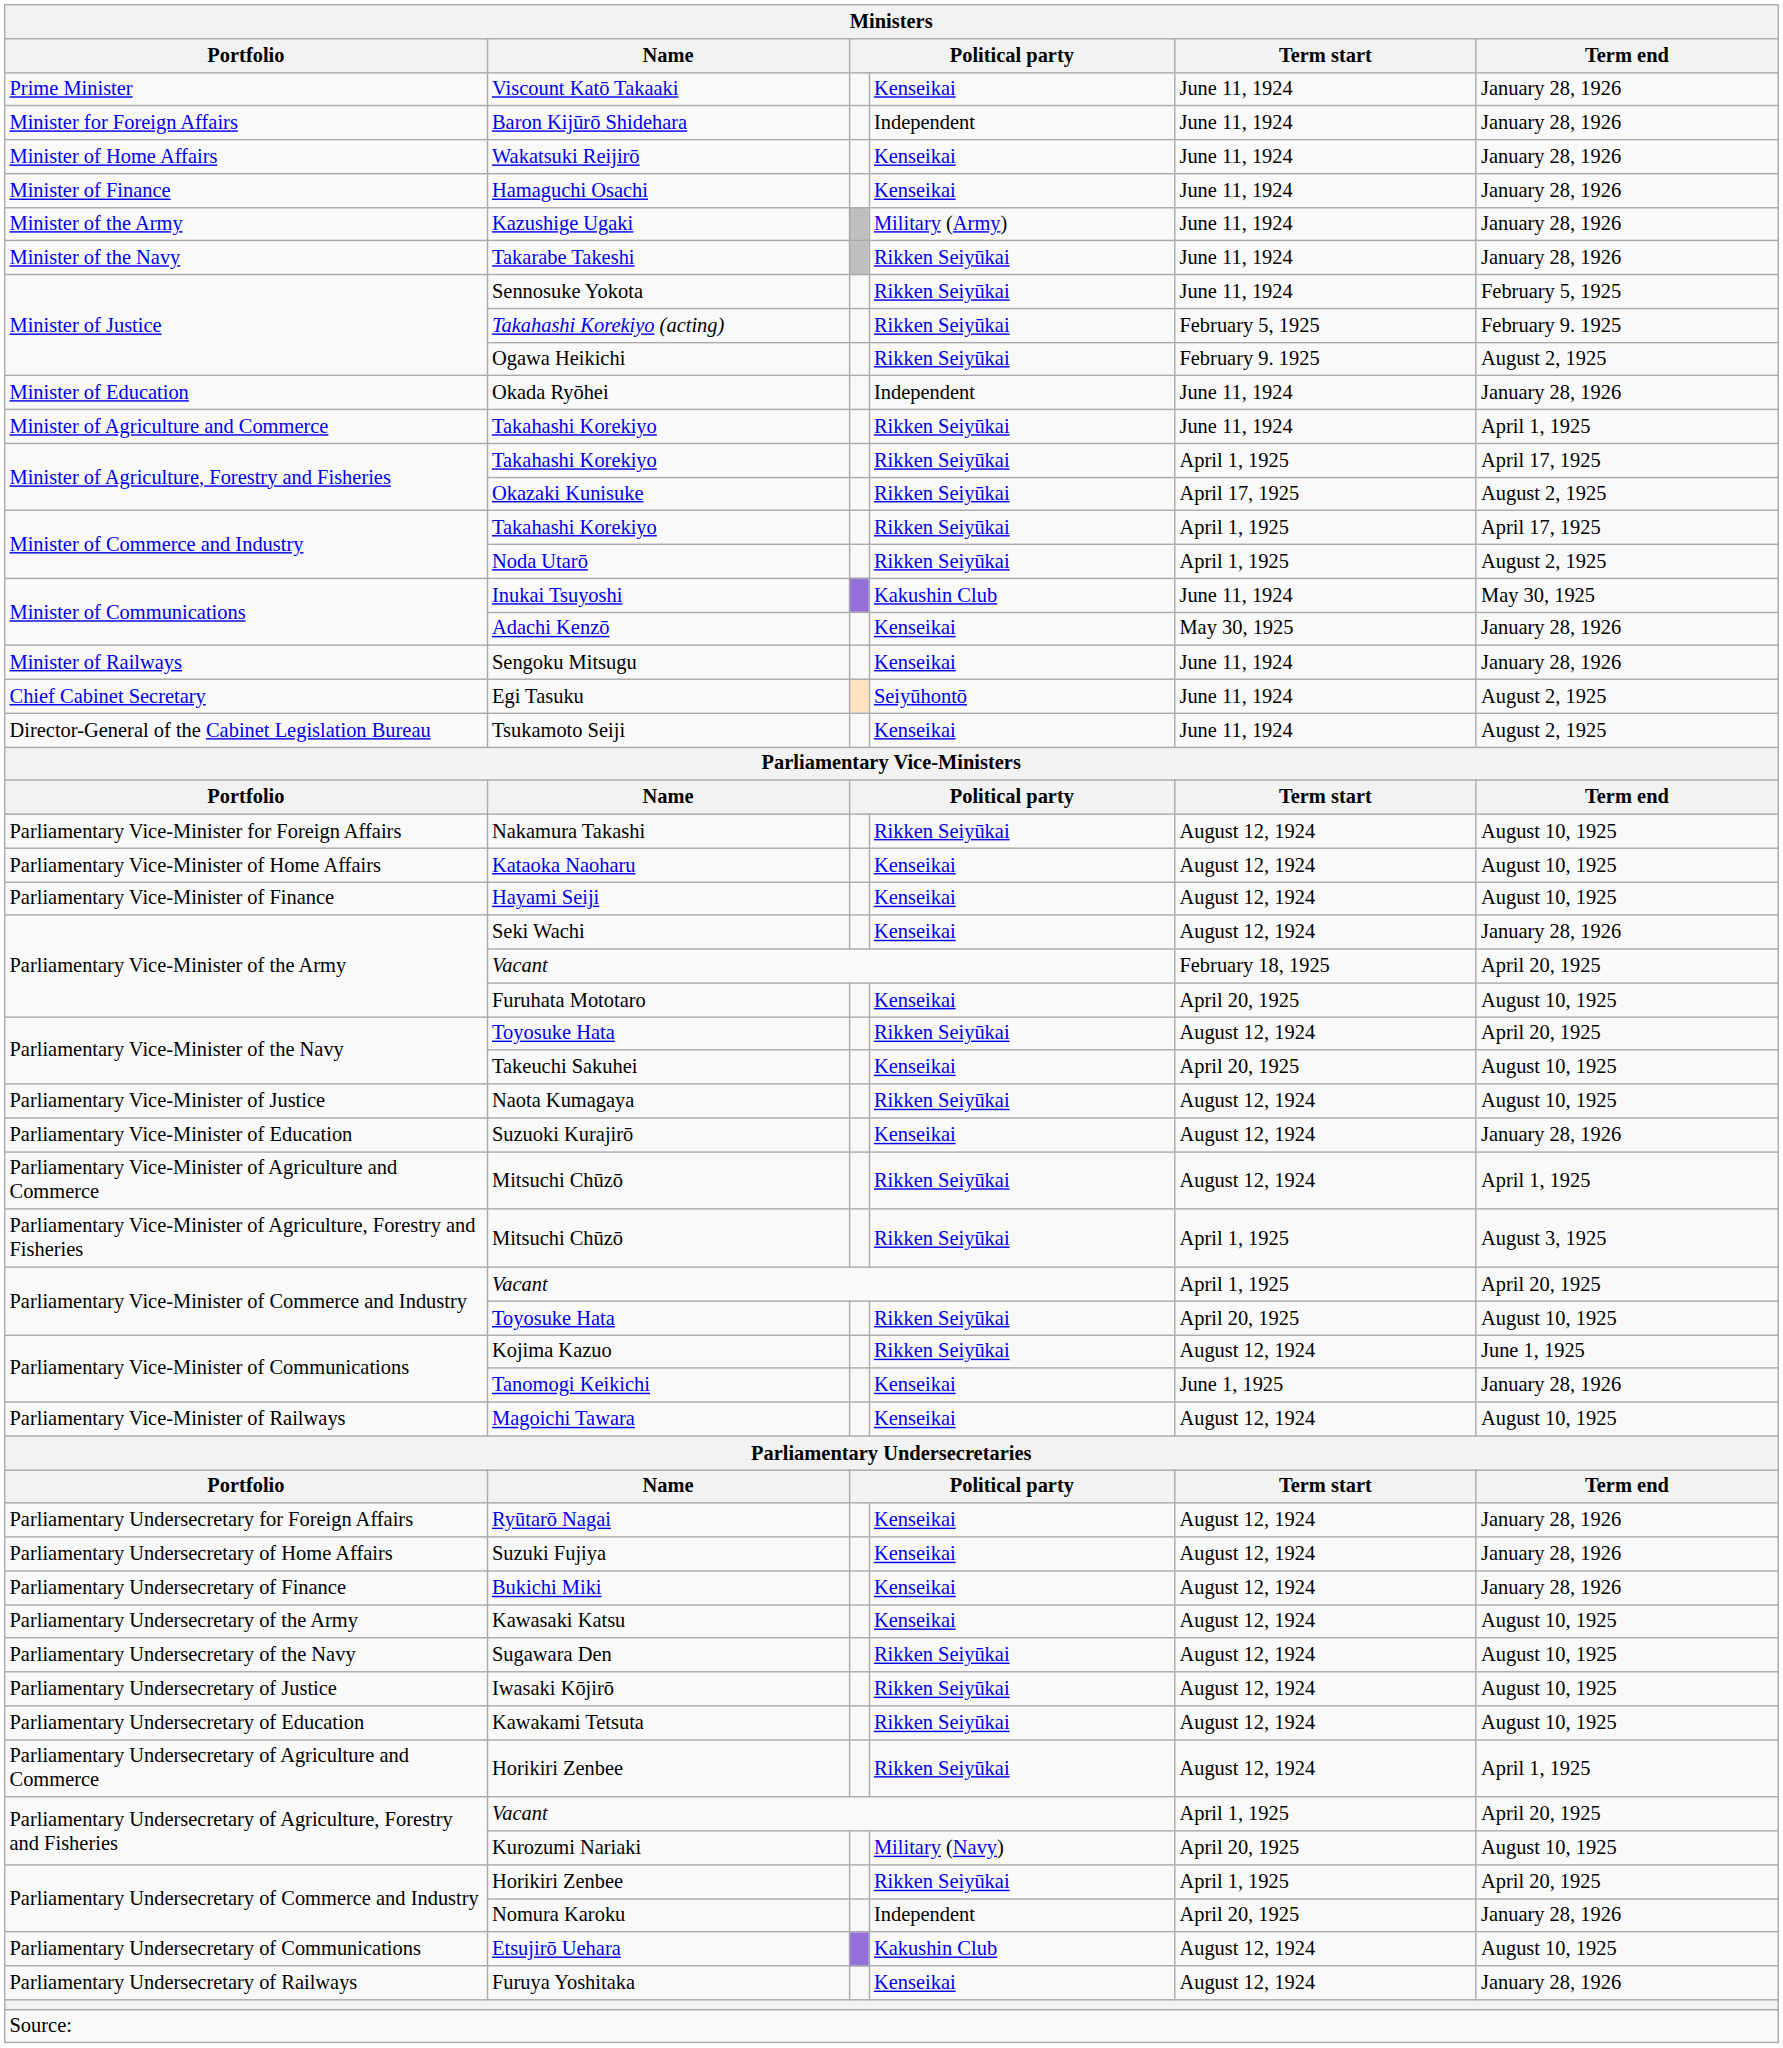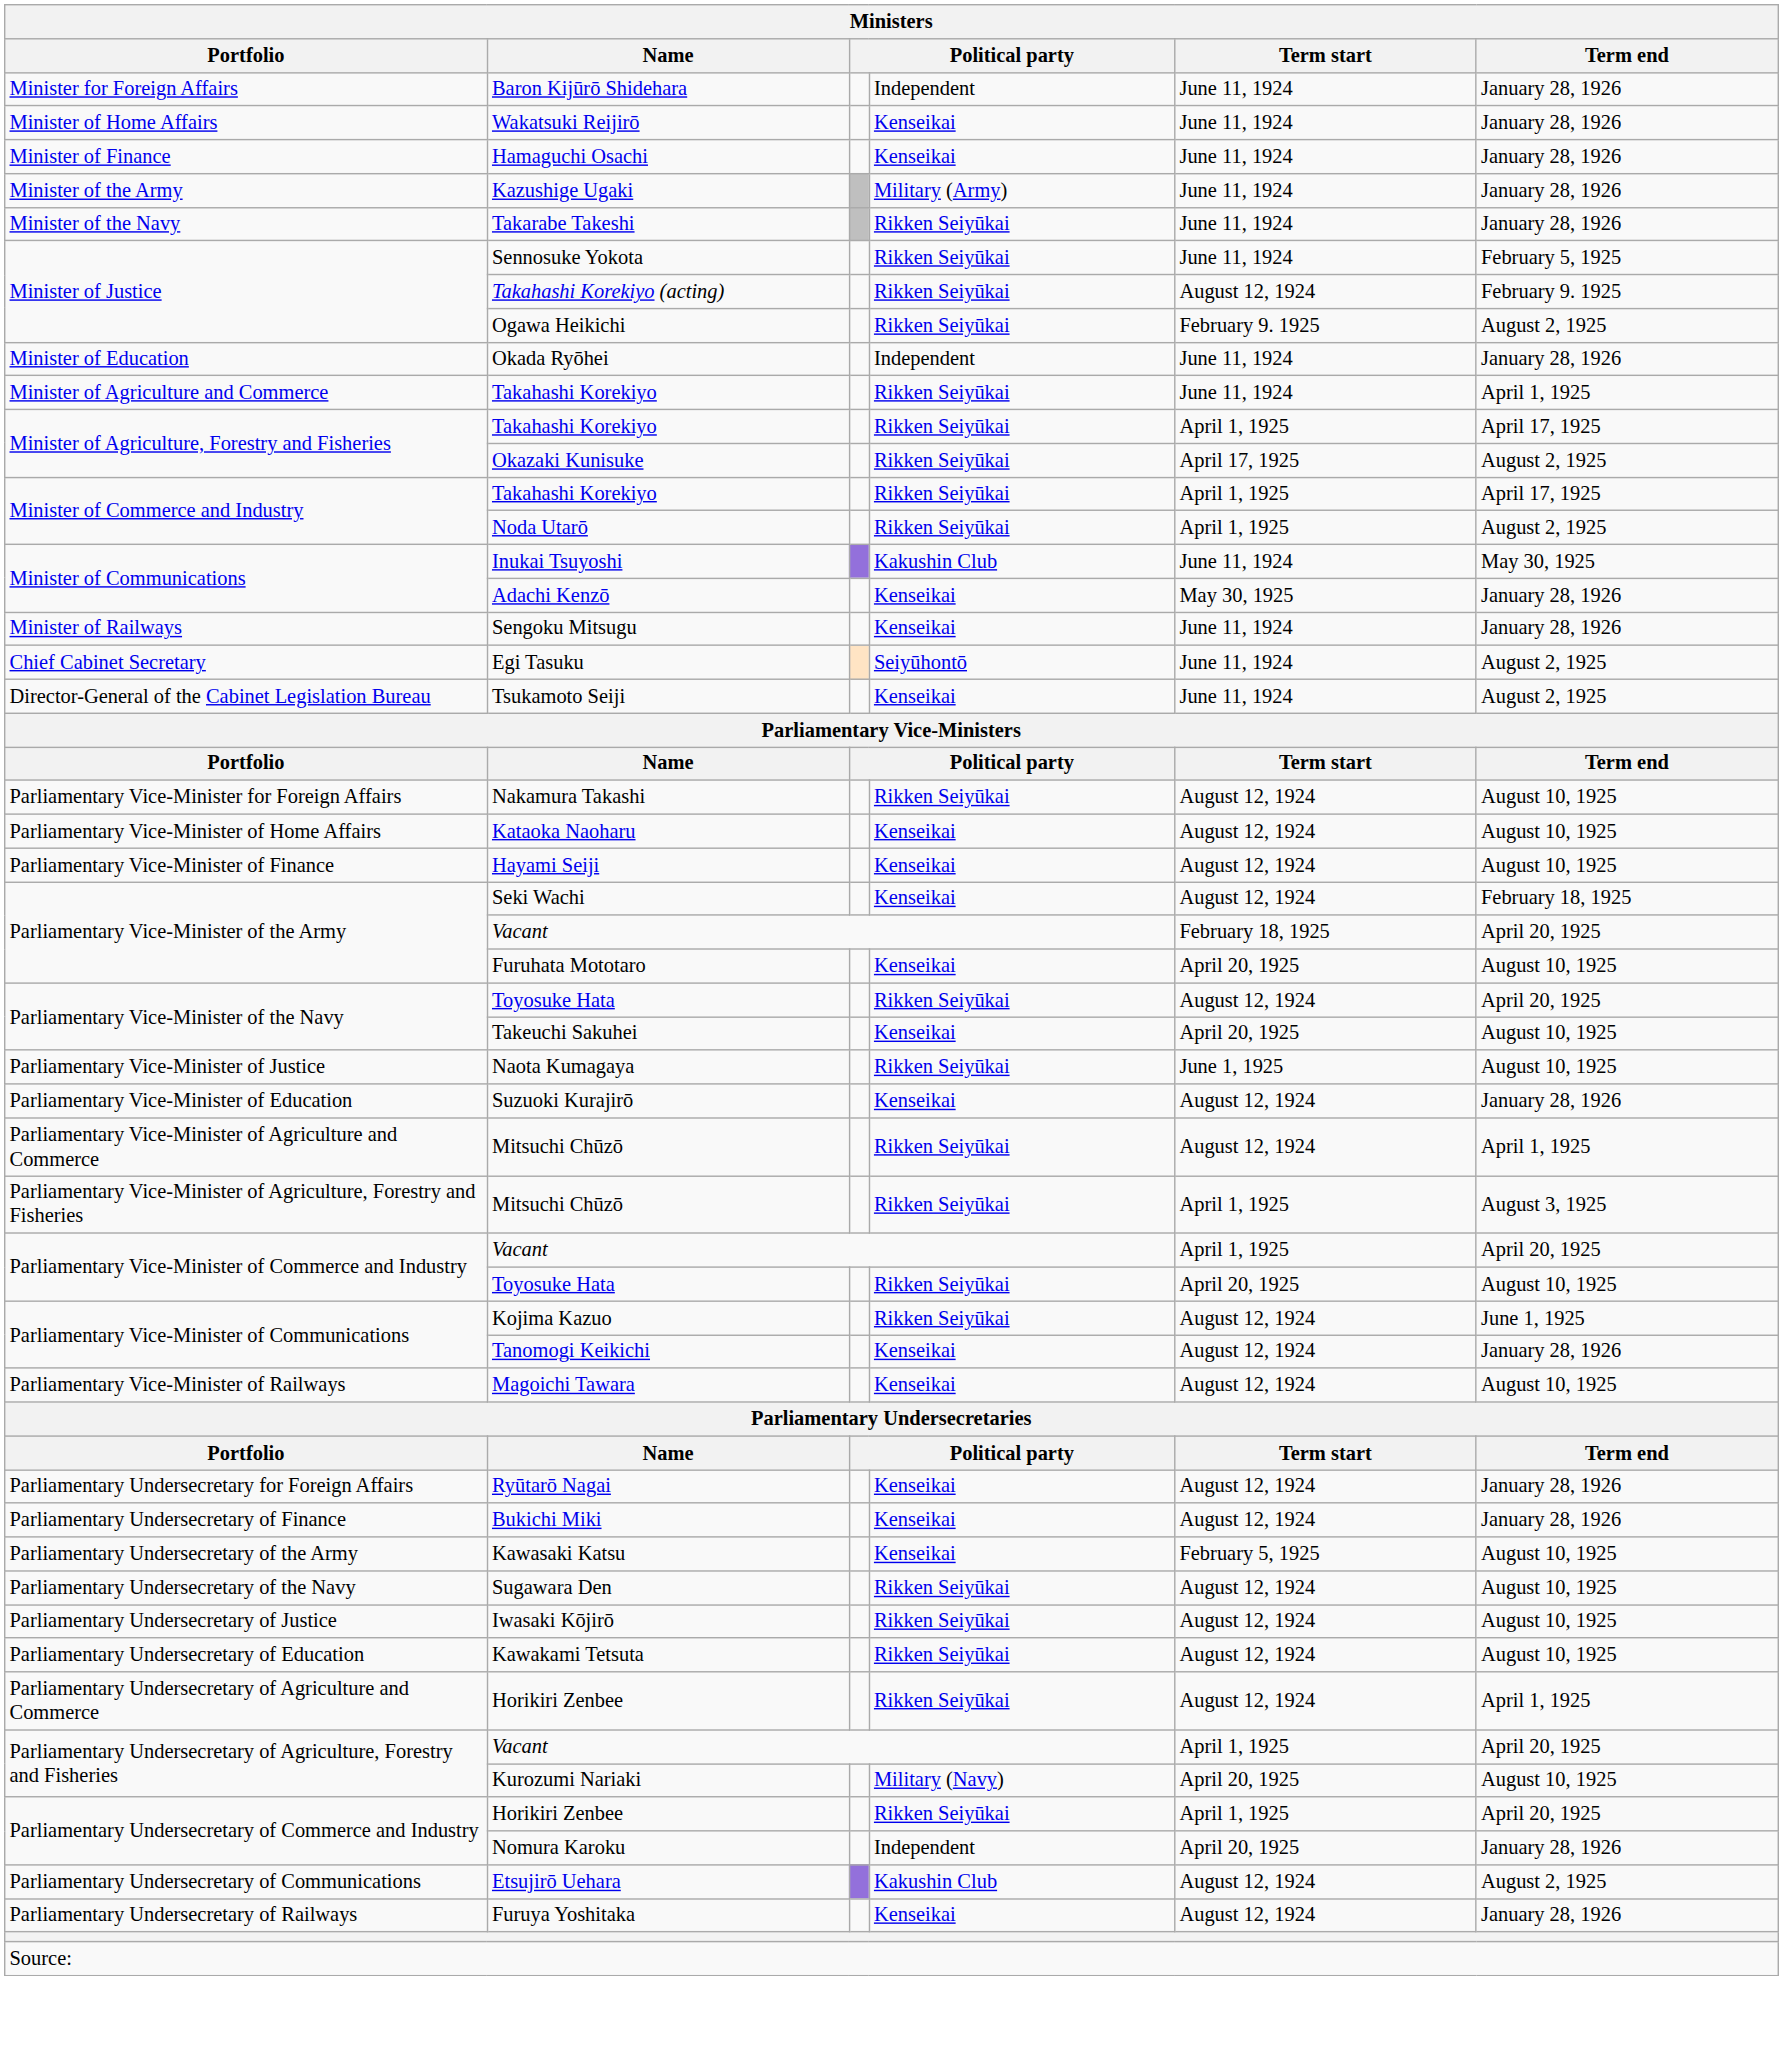- row: (71, 89)
(1250, 325) February 5, 1925 -> (1247, 291) August 12, 1924
(1551, 932) January 28, 1926 -> (1556, 898) February 18, 1925
(1247, 1100) August 12, 1924 -> (1231, 1067) June 1, 1925
(1231, 1385) June 1, 1925 -> (1247, 1351) August 12, 1924
- row: (201, 1553)
(1247, 1621) August 12, 1924 -> (1250, 1553) February 5, 1925
(1549, 1949) August 10, 1925 -> (1544, 1881) August 2, 1925
